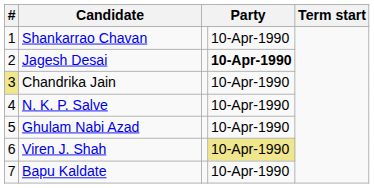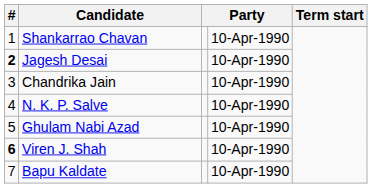(12, 60) normal -> (12, 60) bold
(251, 60) bold -> (250, 60) normal
(12, 82) khaki background -> (12, 82) no background
(12, 149) normal -> (12, 149) bold
(250, 149) khaki background -> (250, 149) no background
